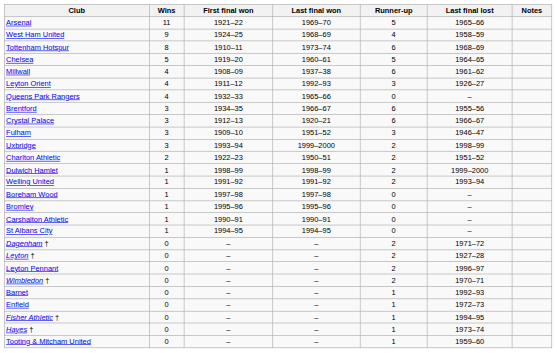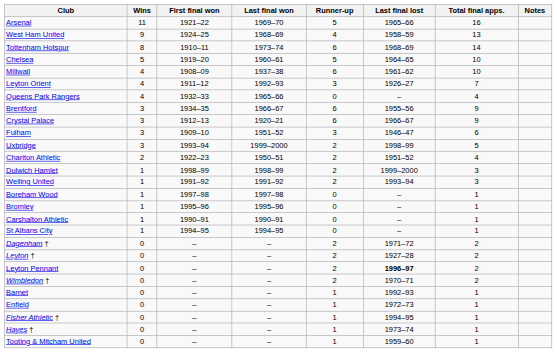+ column: (476, 10)
(470, 268) normal -> (399, 268) bold
